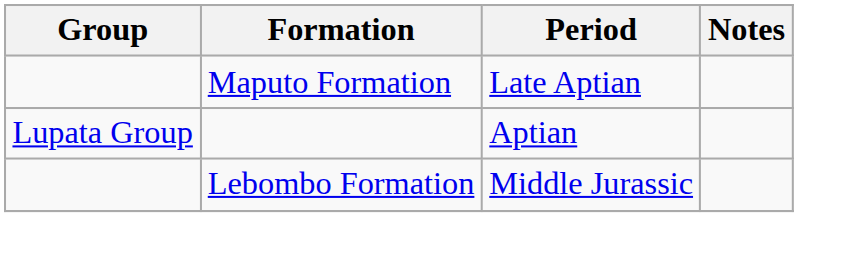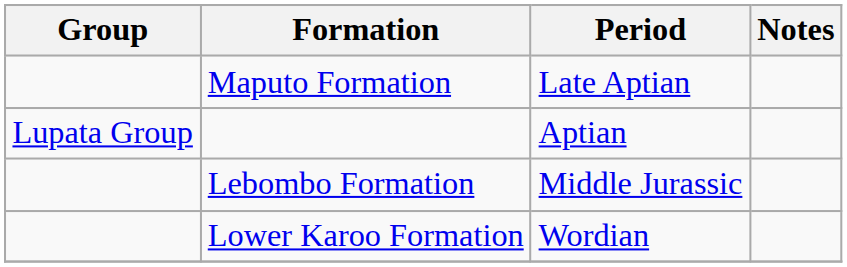+ row: (366, 235)
